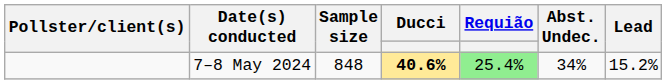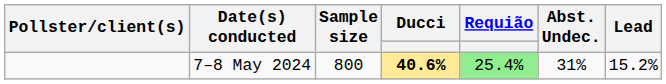(349, 65) 848 -> (349, 65) 800
(571, 65) 34% -> (571, 65) 31%
